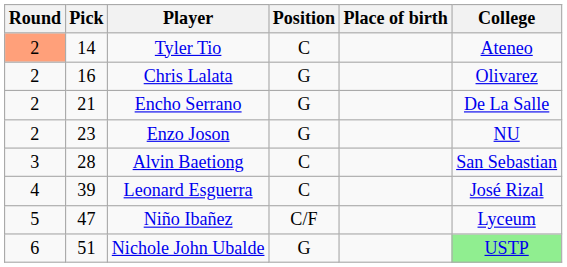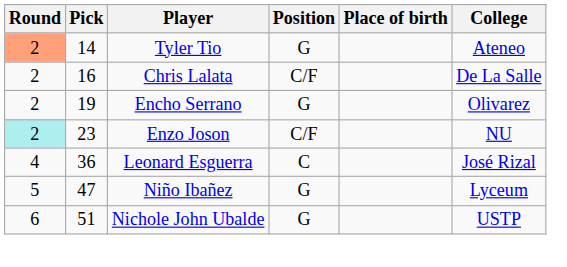(304, 47) C -> (304, 47) G
(304, 76) G -> (304, 76) C/F
(507, 76) Olivarez -> (499, 76) De La Salle
(86, 104) 21 -> (86, 104) 19
(507, 104) De La Salle -> (499, 104) Olivarez
(35, 133) no background -> (35, 133) paleturquoise background
(304, 133) G -> (304, 133) C/F
- row: (188, 162)
(86, 190) 39 -> (86, 162) 36
(304, 219) C/F -> (304, 190) G
(507, 248) lightgreen background -> (499, 219) no background
